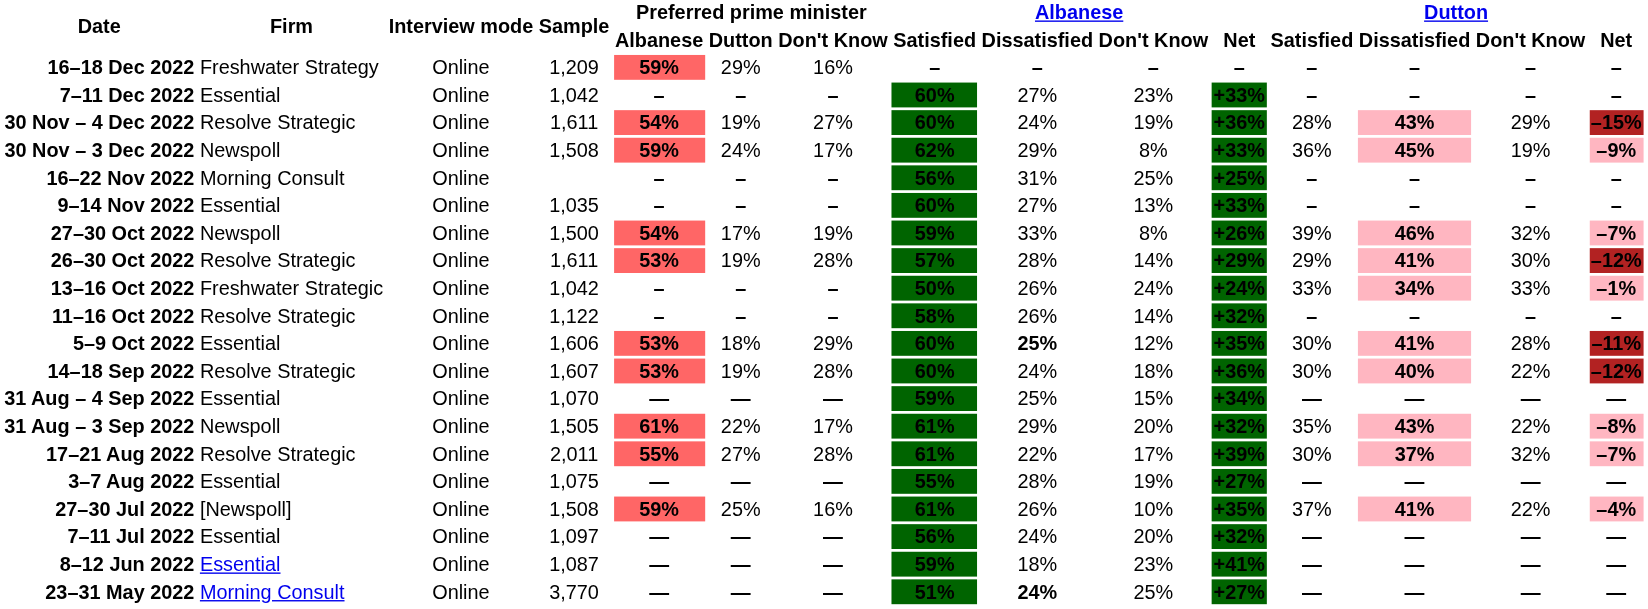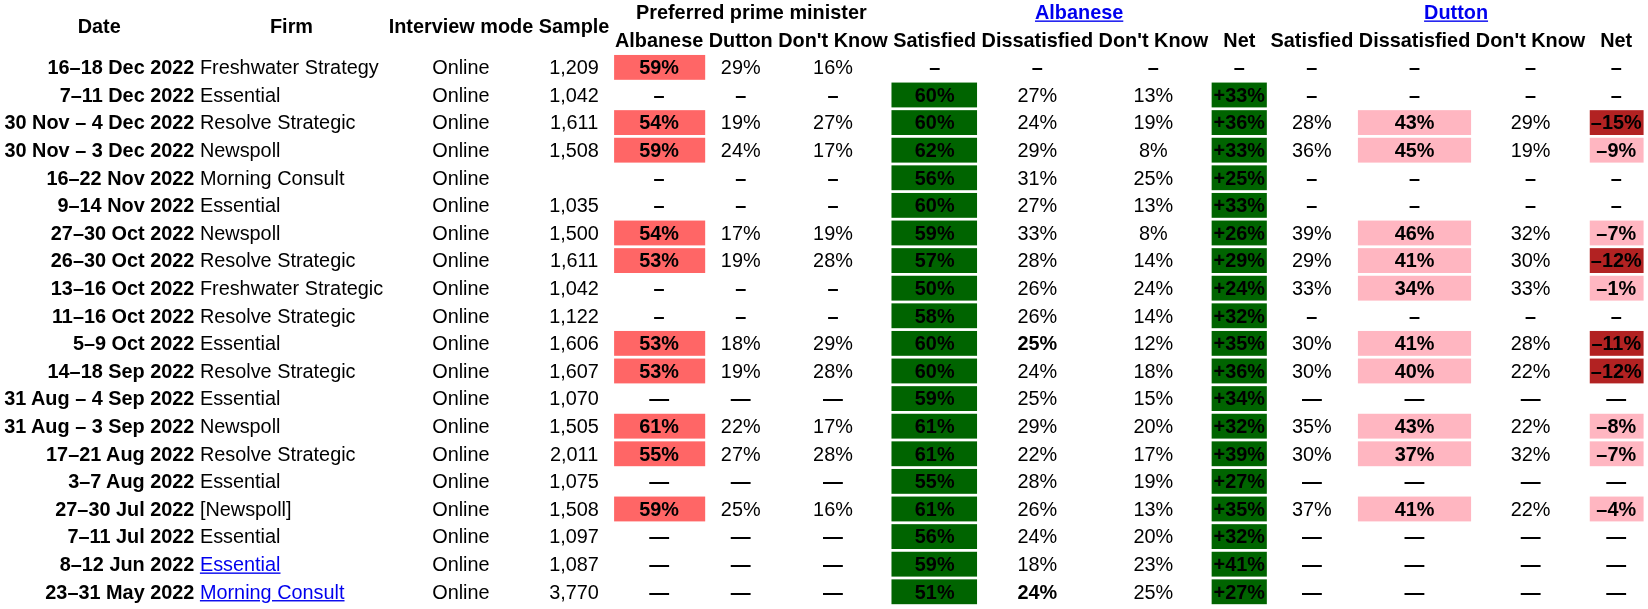(1153, 95) 23% -> (1153, 95) 13%
(1153, 509) 10% -> (1153, 509) 13%
